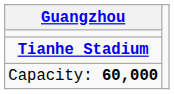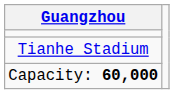(83, 50) bold -> (83, 50) normal
